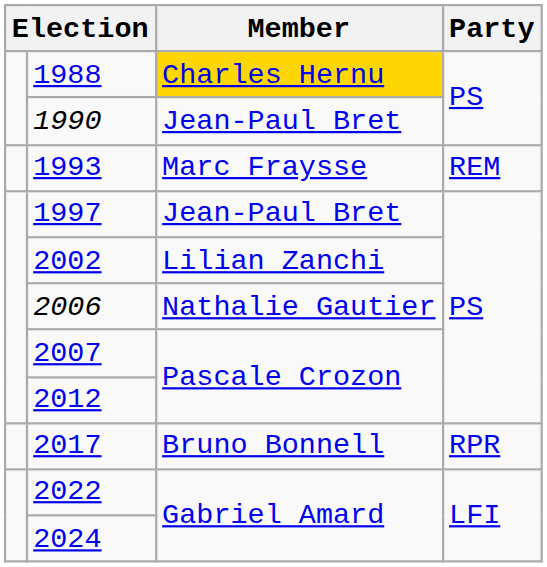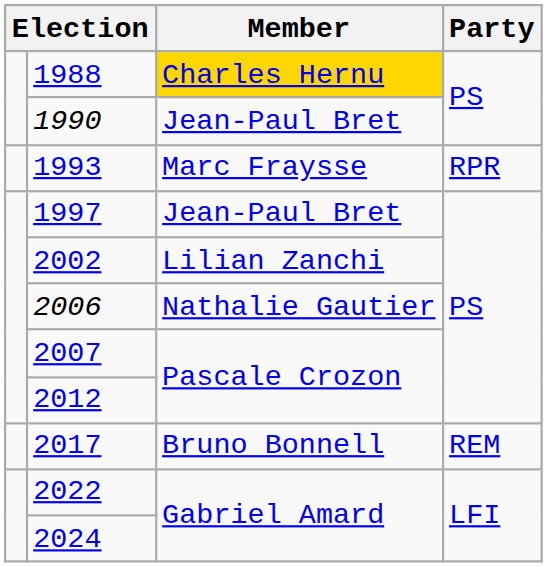(475, 167) REM -> (475, 167) RPR
(475, 446) RPR -> (475, 446) REM
